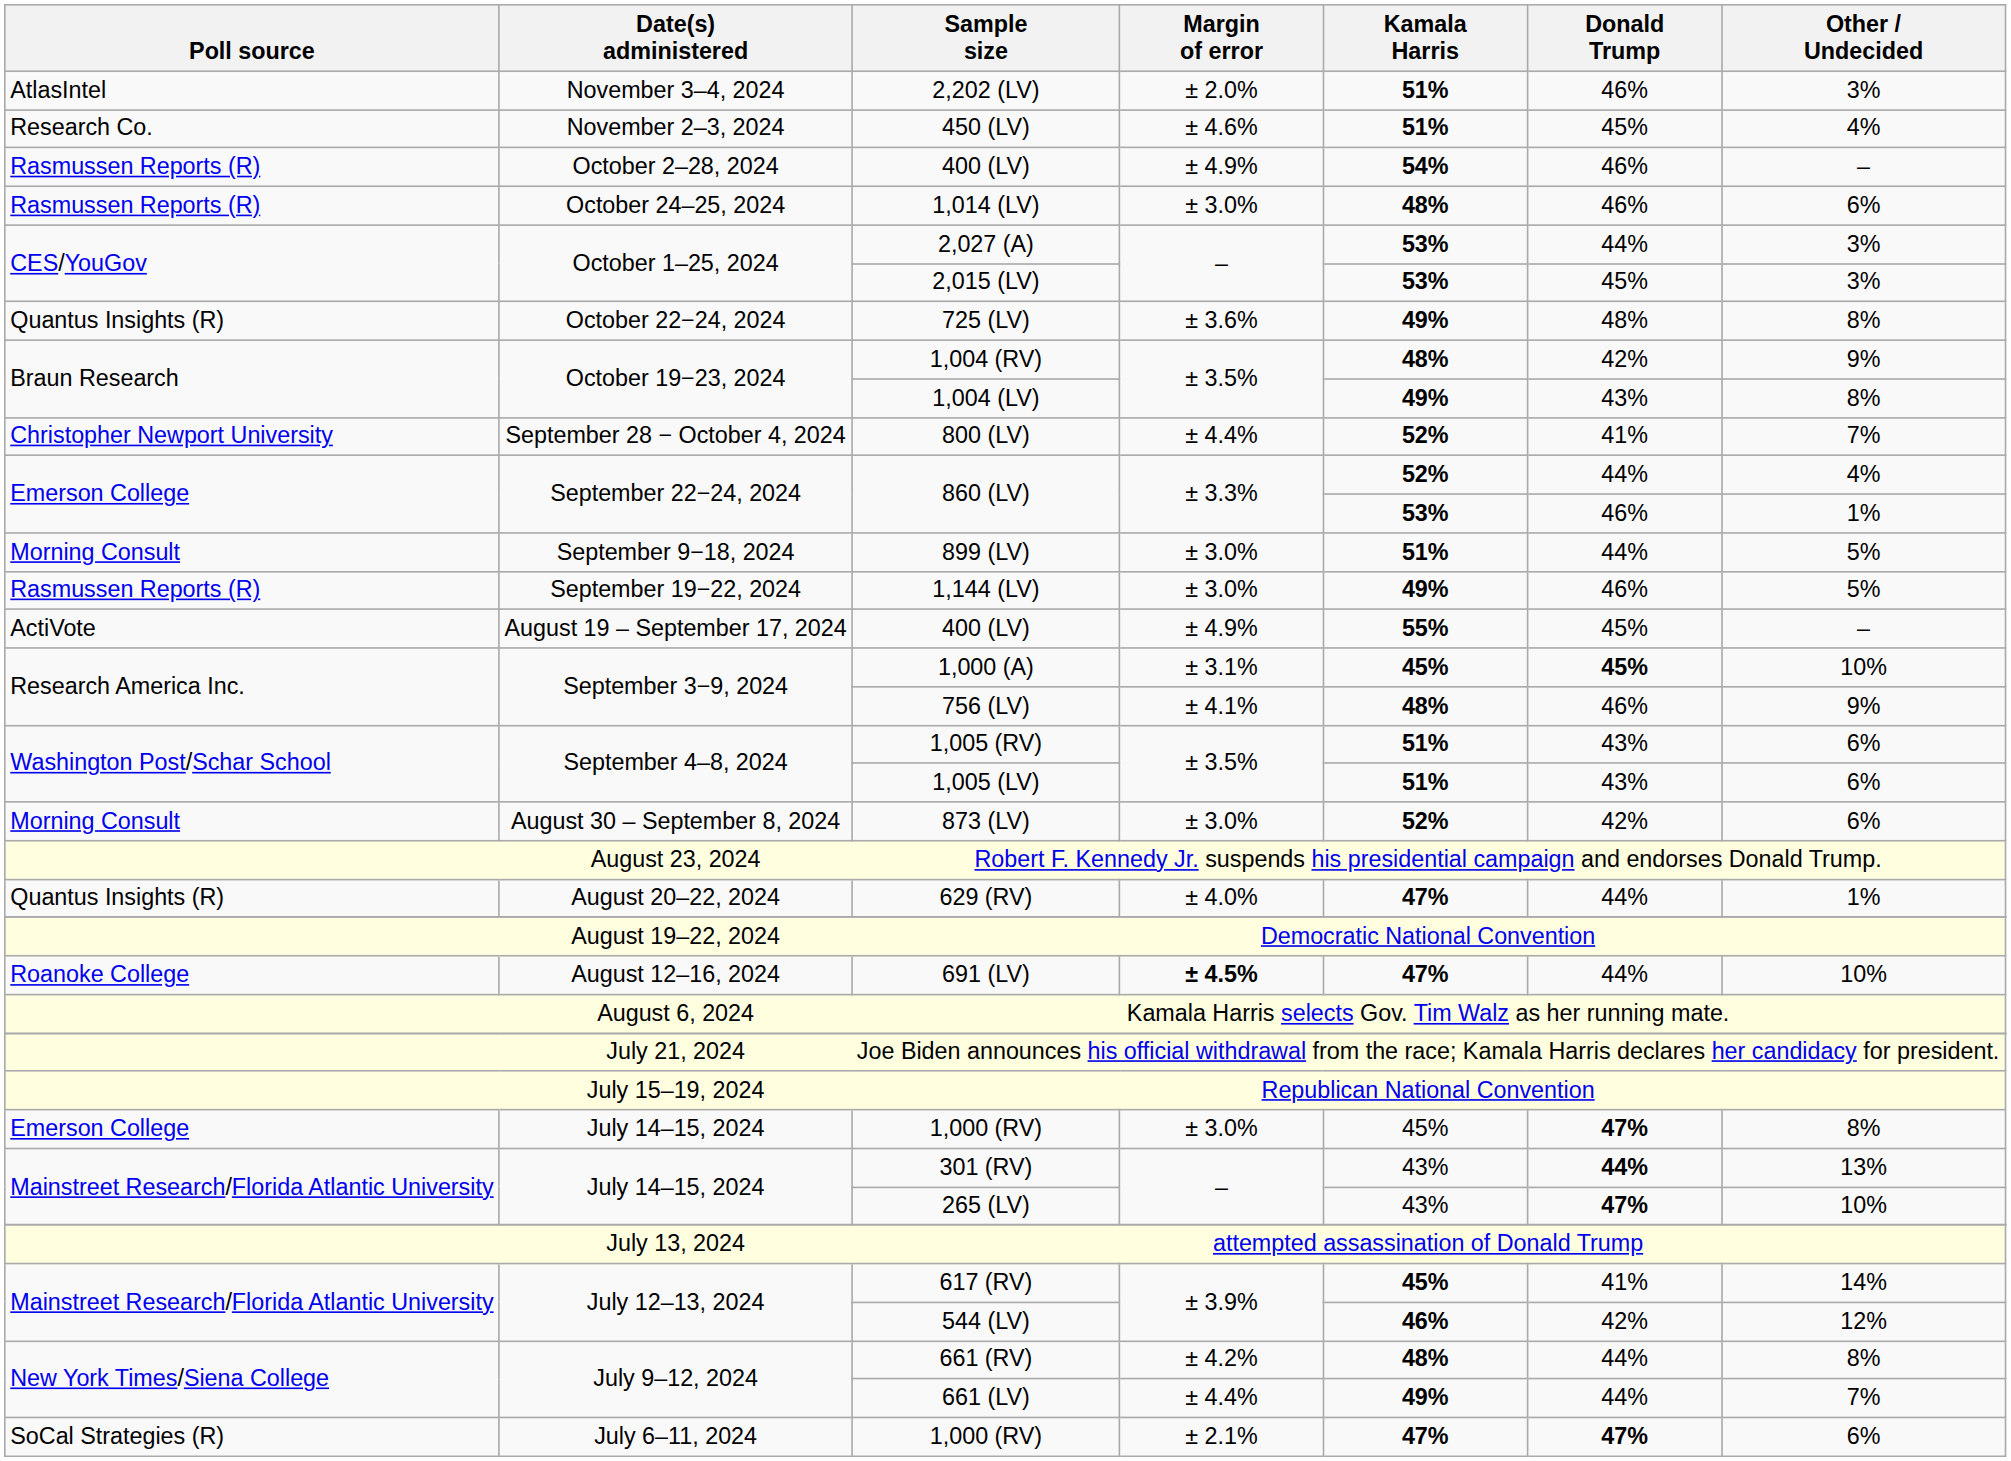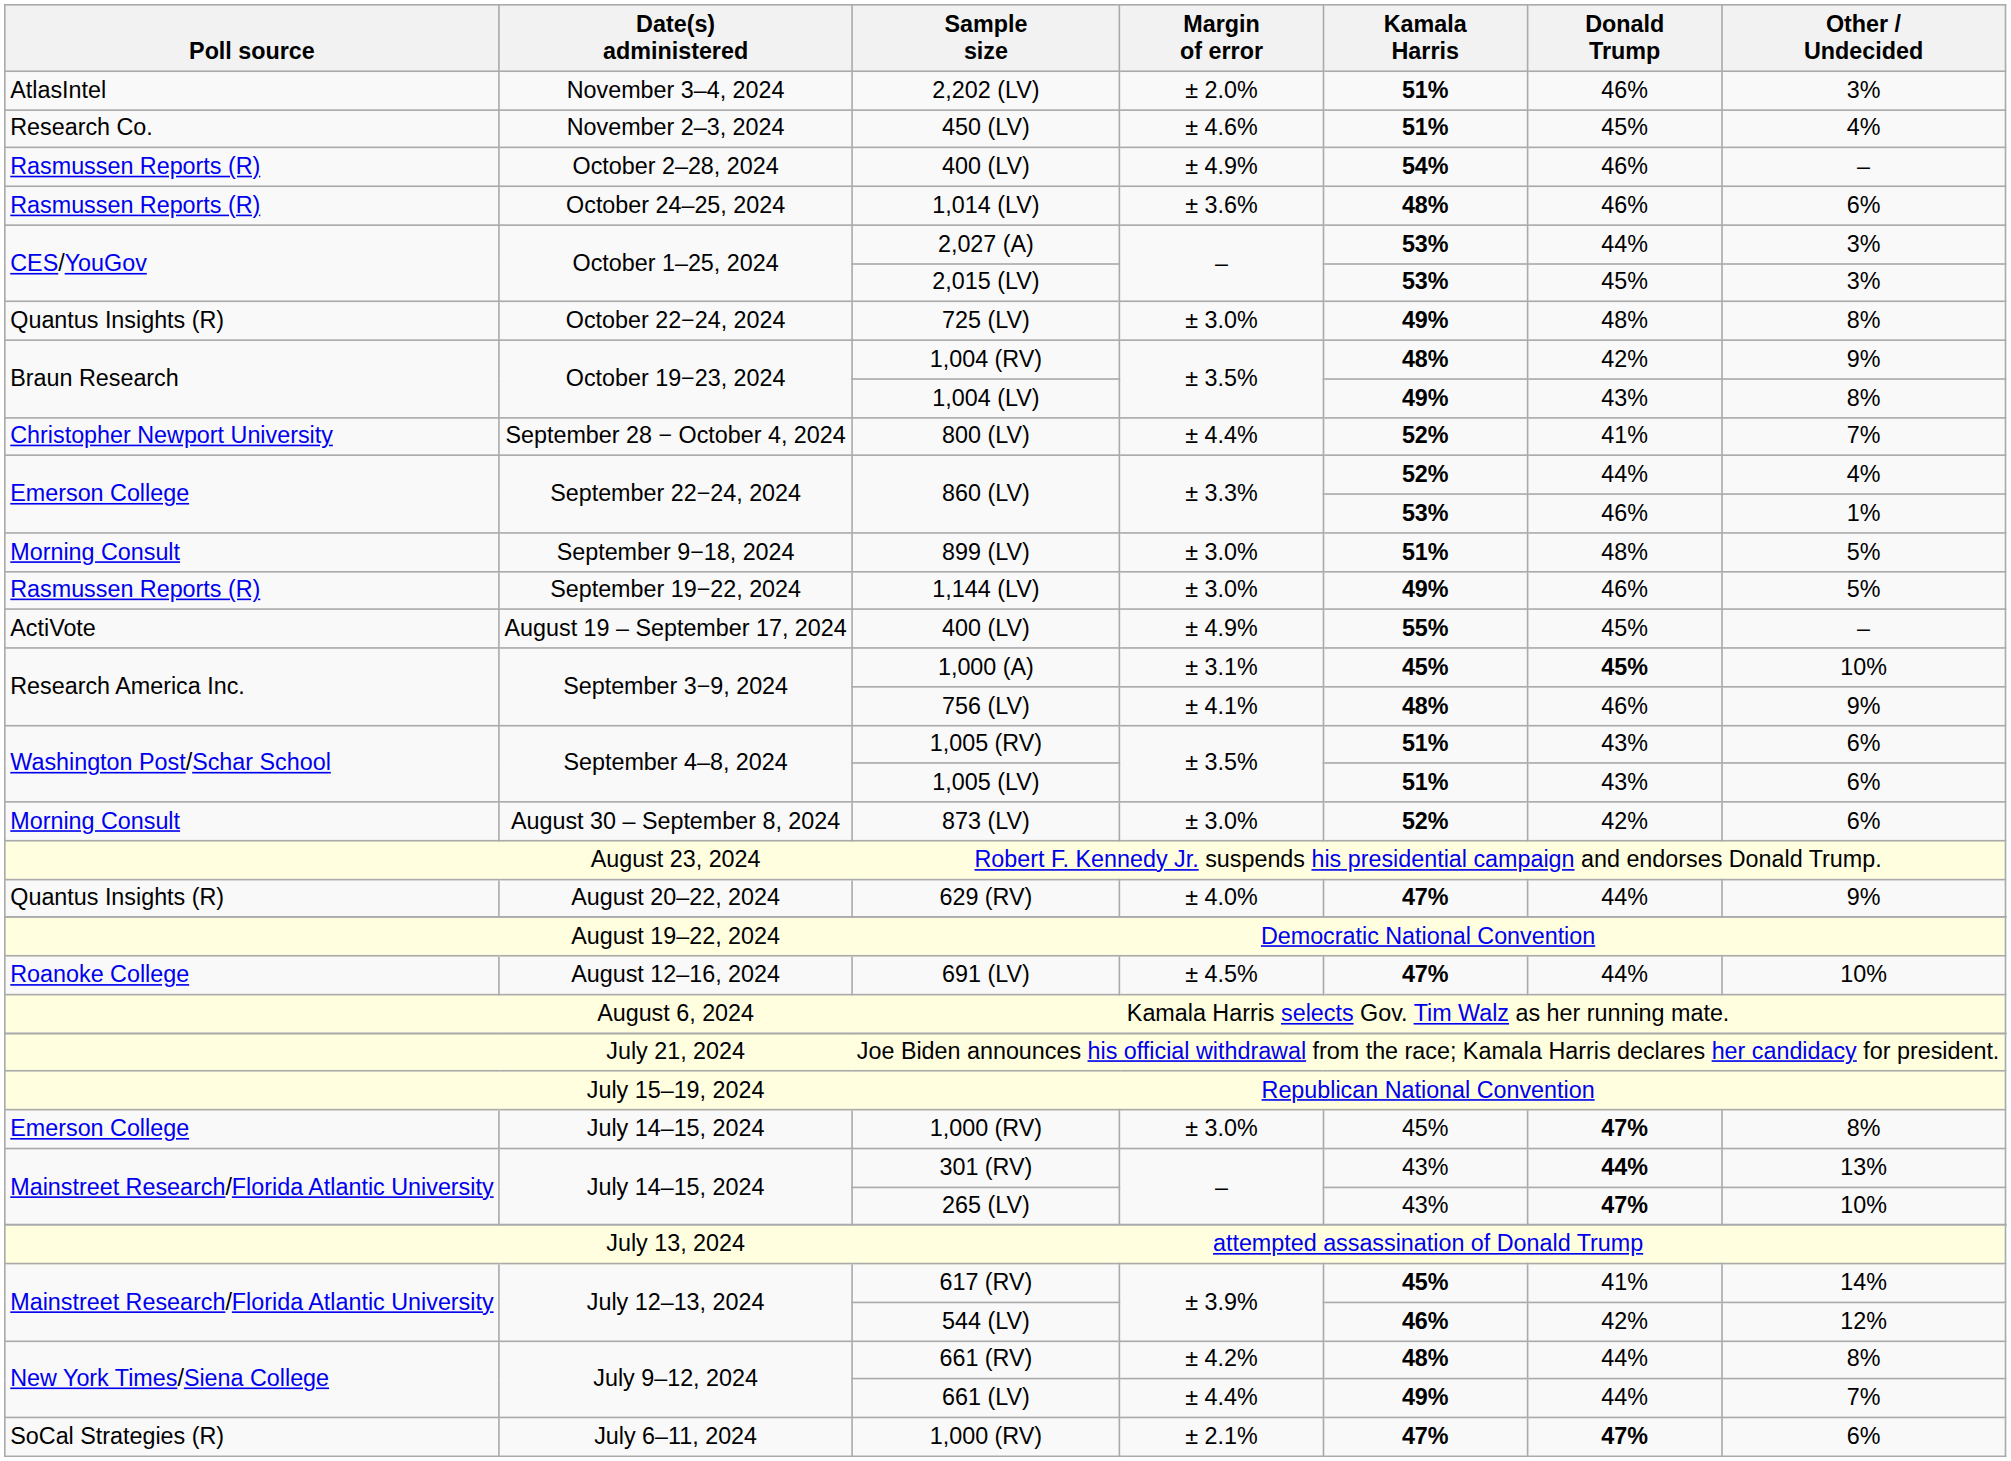(1221, 205) ± 3.0% -> (1221, 205) ± 3.6%
(1221, 320) ± 3.6% -> (1221, 320) ± 3.0%
(1625, 551) 44% -> (1625, 551) 48%
(1864, 898) 1% -> (1864, 898) 9%
(1221, 975) bold -> (1221, 975) normal
